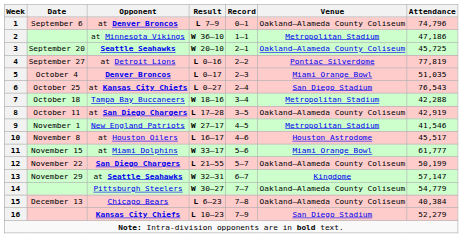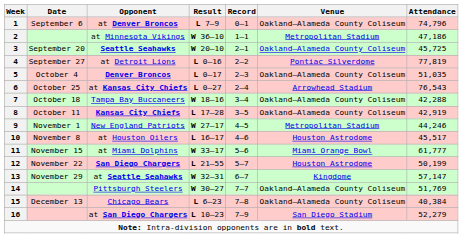(332, 74) Miami Orange Bowl -> (332, 74) Oakland–Alameda County Coliseum
(332, 87) San Diego Stadium -> (332, 87) Arrowhead Stadium
(332, 100) Metropolitan Stadium -> (332, 100) Oakland–Alameda County Coliseum
(138, 112) at San Diego Chargers -> (138, 112) Kansas City Chiefs
(432, 125) 41,546 -> (432, 125) 44,246
(332, 163) Oakland–Alameda County Coliseum -> (332, 163) Houston Astrodome
(432, 189) 54,779 -> (432, 189) 51,769
(138, 214) Kansas City Chiefs -> (138, 214) at San Diego Chargers
